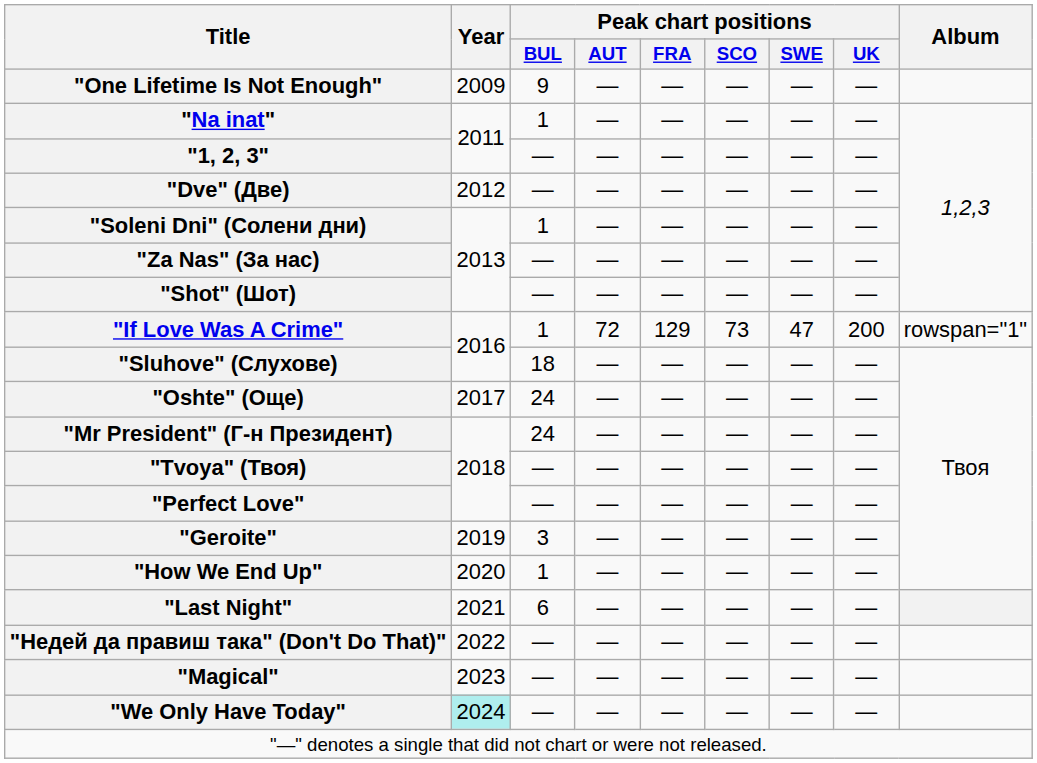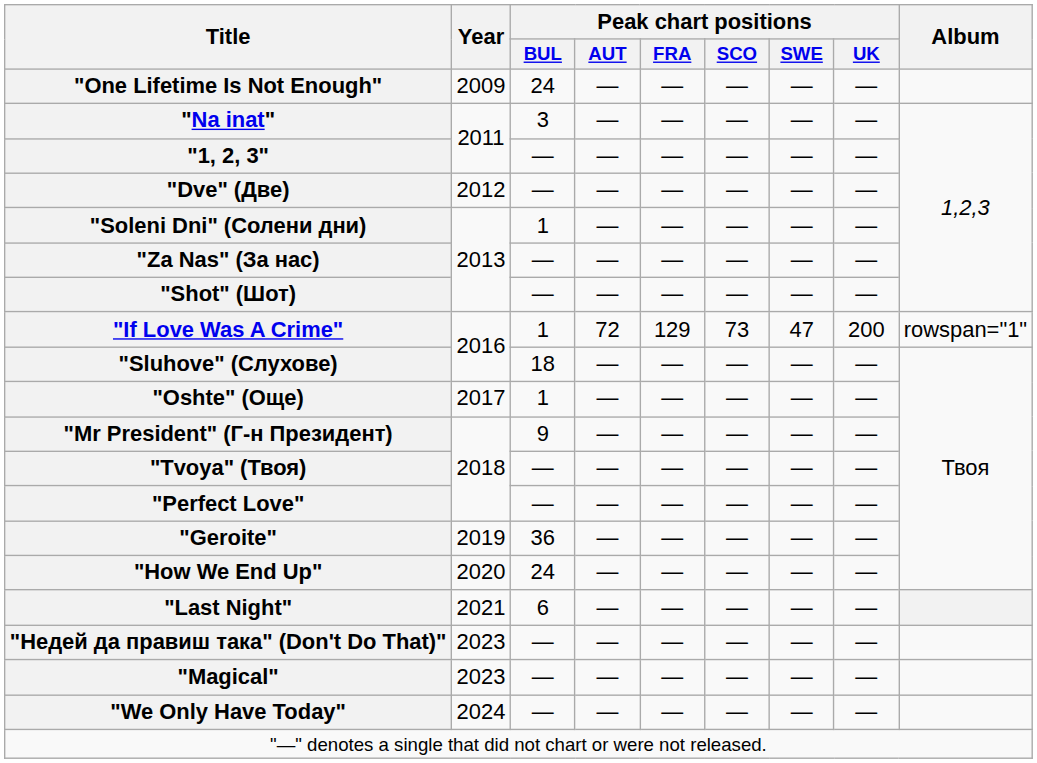(543, 86) 9 -> (543, 86) 24
(543, 120) 1 -> (543, 120) 3
(543, 398) 24 -> (543, 398) 1
(543, 433) 24 -> (543, 433) 9
(543, 537) 3 -> (543, 537) 36
(543, 572) 1 -> (543, 572) 24
(481, 642) 2022 -> (481, 642) 2023
(481, 711) paleturquoise background -> (481, 711) no background
